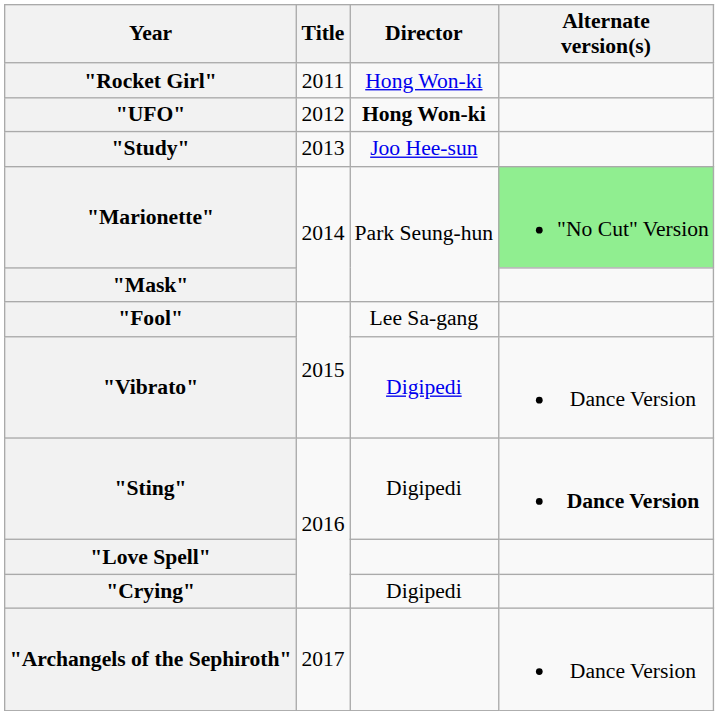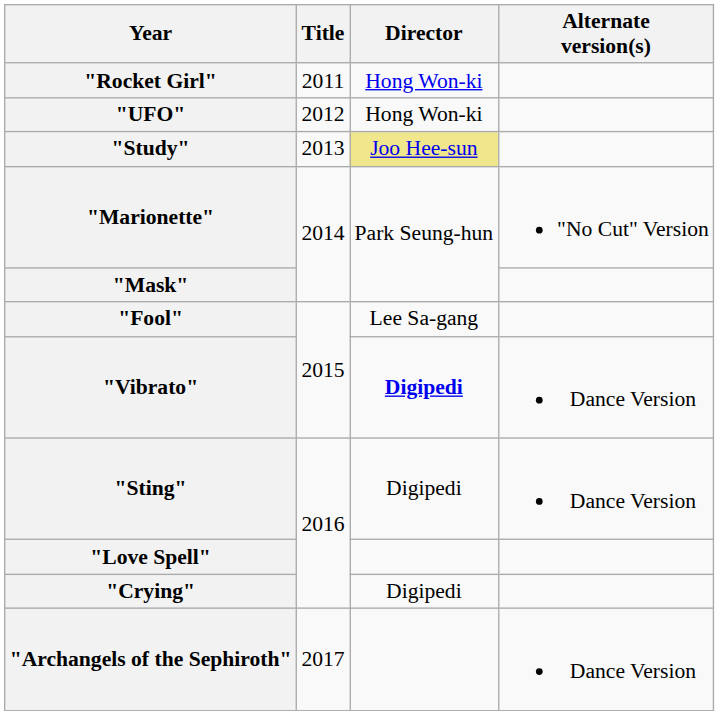(424, 114) bold -> (424, 114) normal
(424, 148) no background -> (424, 148) khaki background
(606, 229) lightgreen background -> (606, 229) no background
(424, 386) normal -> (424, 386) bold
(606, 501) bold -> (606, 501) normal
